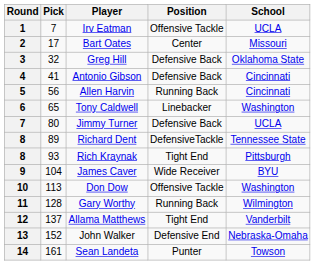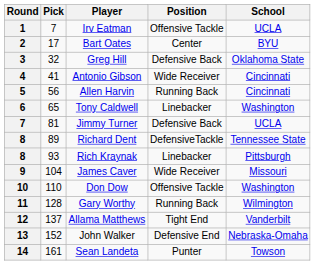(268, 44) Missouri -> (268, 44) BYU
(187, 76) Defensive Back -> (187, 76) Wide Receiver
(54, 124) 80 -> (54, 124) 81
(187, 156) Tight End -> (187, 156) Linebacker
(268, 172) BYU -> (268, 172) Missouri
(54, 188) 113 -> (54, 188) 110
